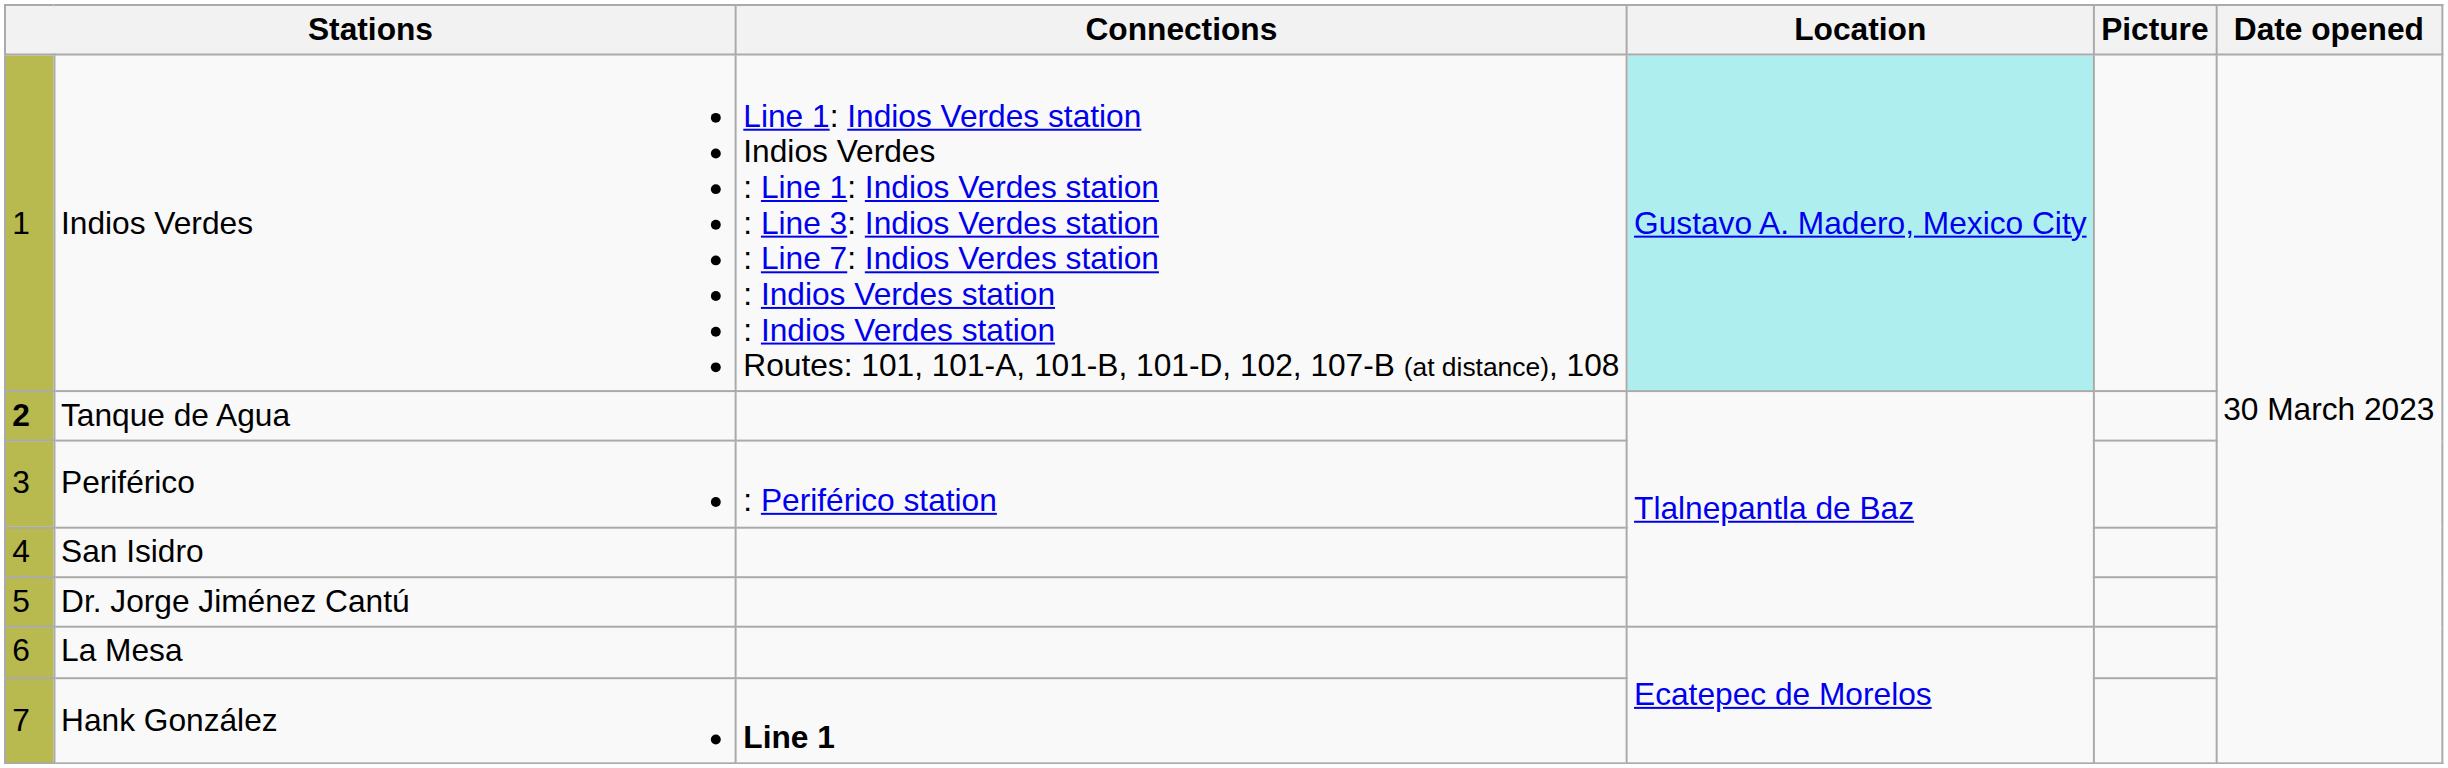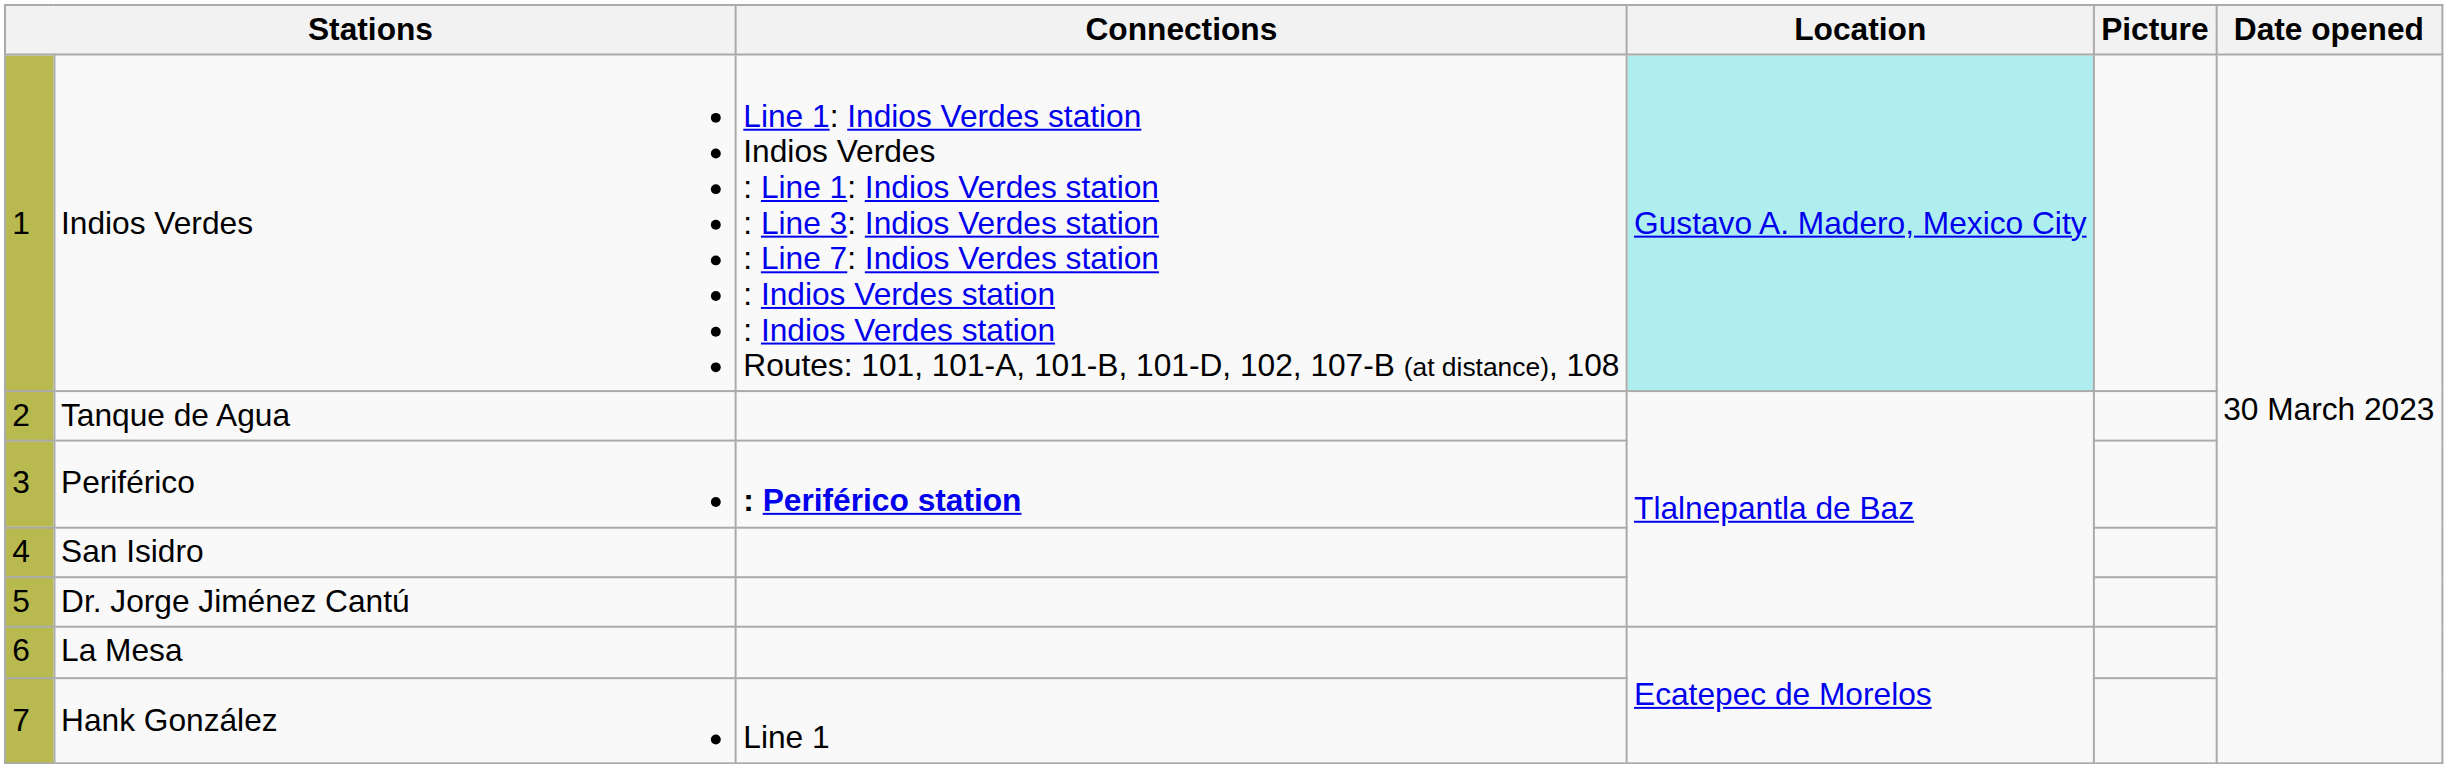(21, 415) bold -> (21, 415) normal
(1181, 502) normal -> (1181, 502) bold
(1181, 738) bold -> (1181, 738) normal
